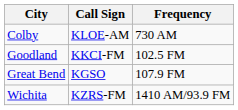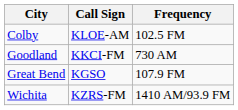(156, 34) 730 AM -> (160, 34) 102.5 FM
(160, 54) 102.5 FM -> (156, 54) 730 AM
